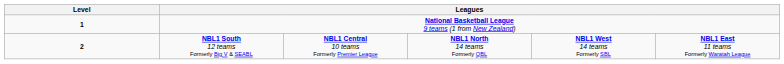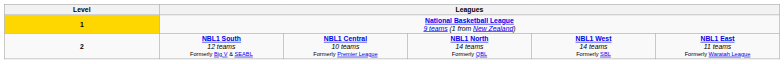(82, 24) no background -> (82, 24) gold background
